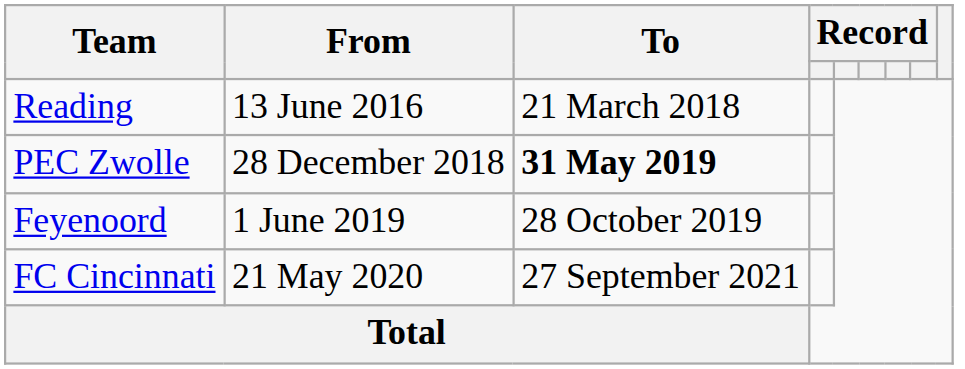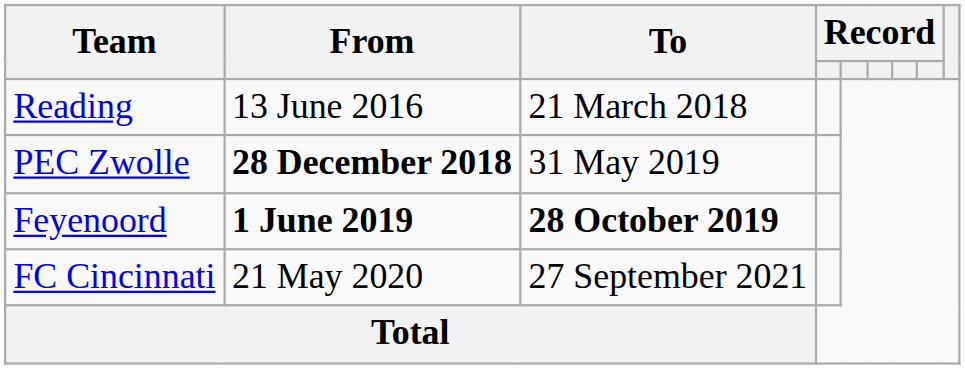(368, 163) normal -> (372, 163) bold
(619, 163) bold -> (624, 163) normal
(319, 219) normal -> (323, 219) bold
(642, 219) normal -> (654, 219) bold
